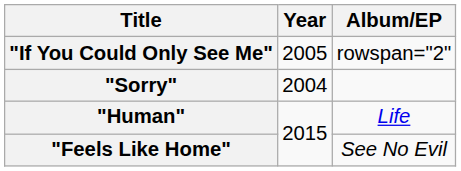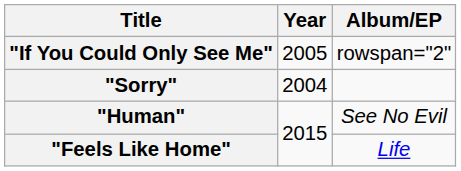(394, 117) Life -> (394, 117) See No Evil
(394, 149) See No Evil -> (394, 149) Life
